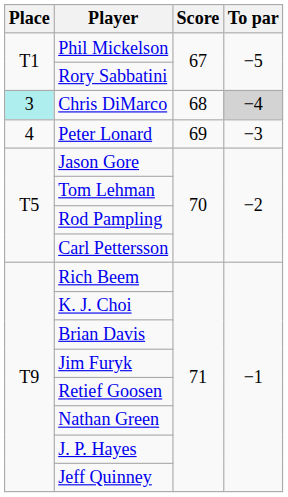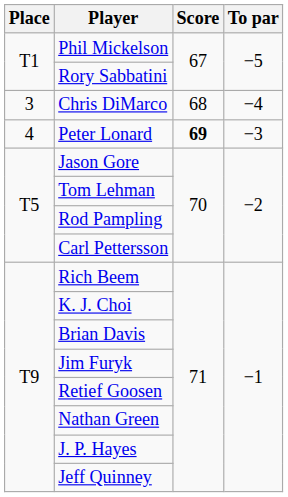(29, 104) paleturquoise background -> (29, 104) no background
(253, 104) lightgrey background -> (253, 104) no background
(198, 133) normal -> (198, 133) bold
